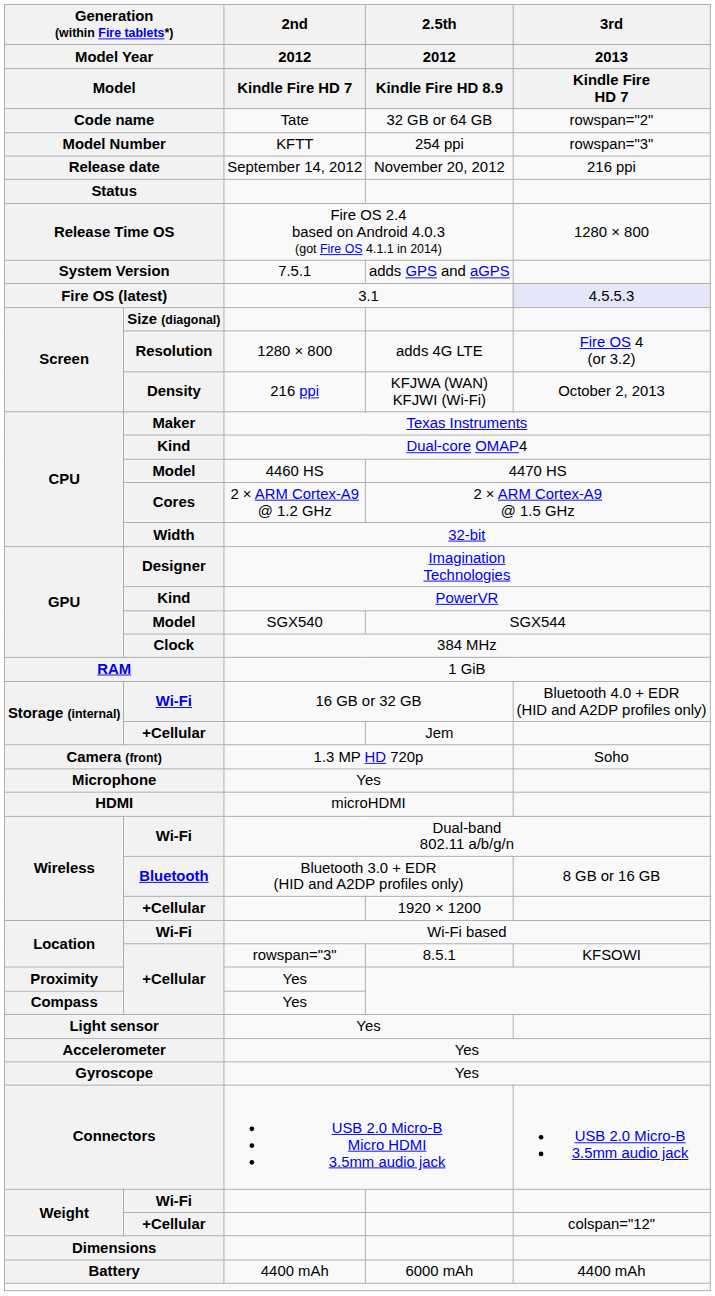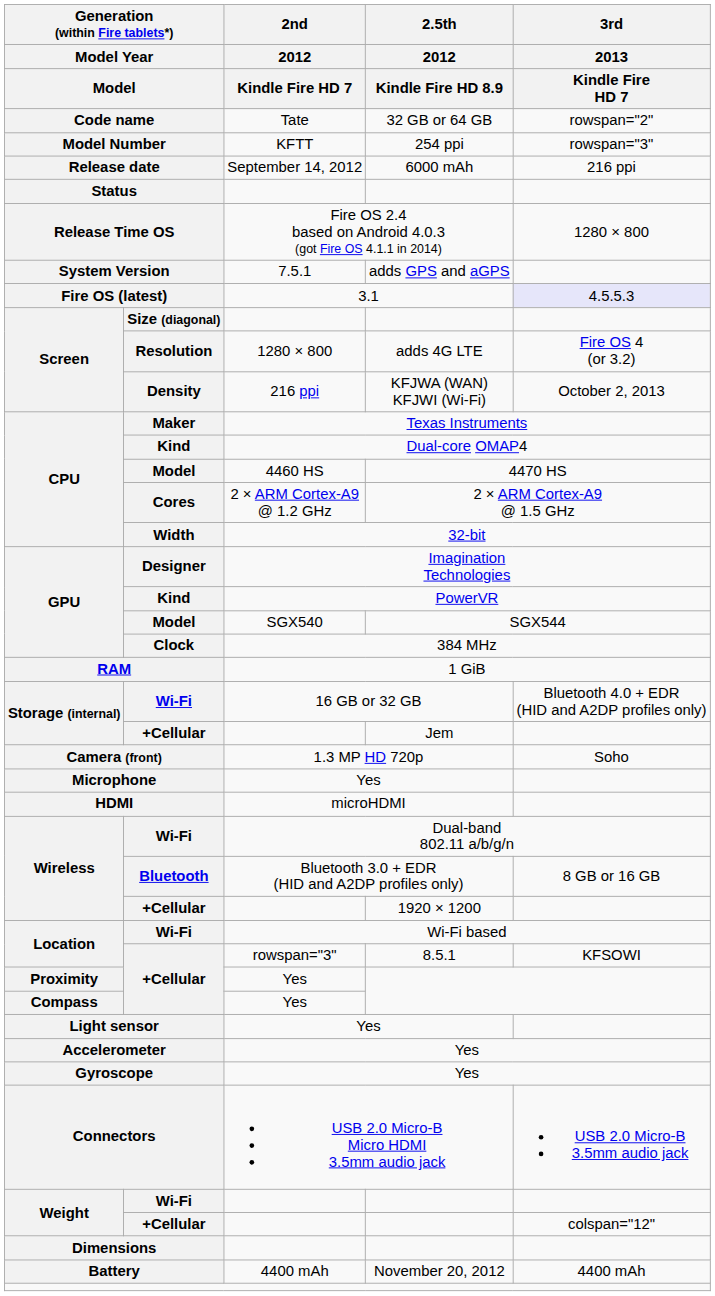(439, 167) November 20, 2012 -> (439, 167) 6000 mAh
(439, 1271) 6000 mAh -> (439, 1271) November 20, 2012
